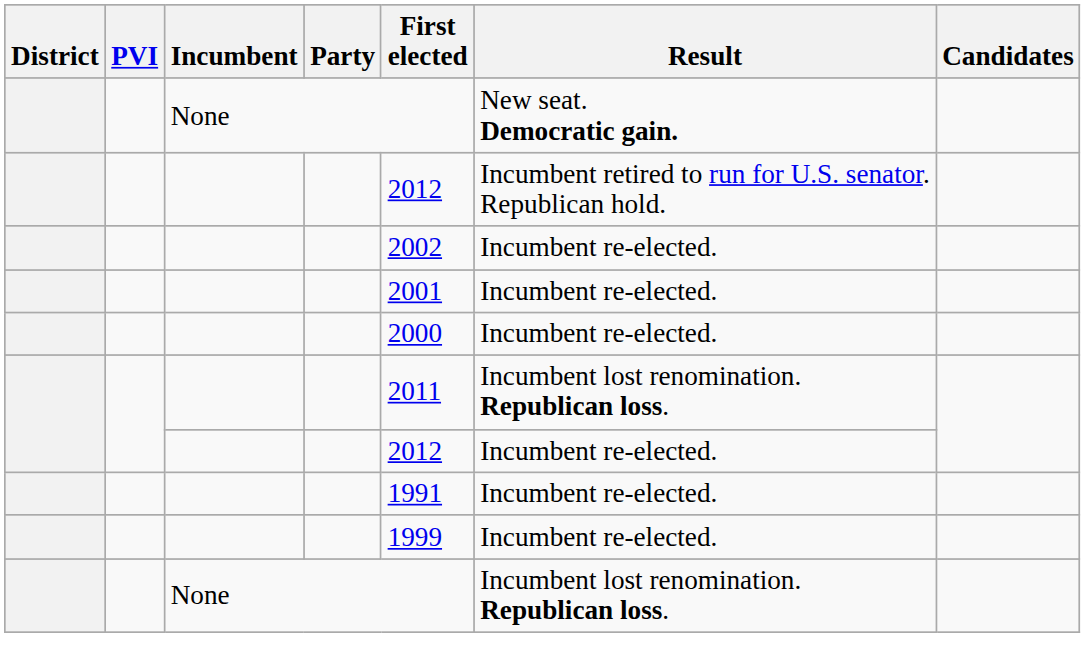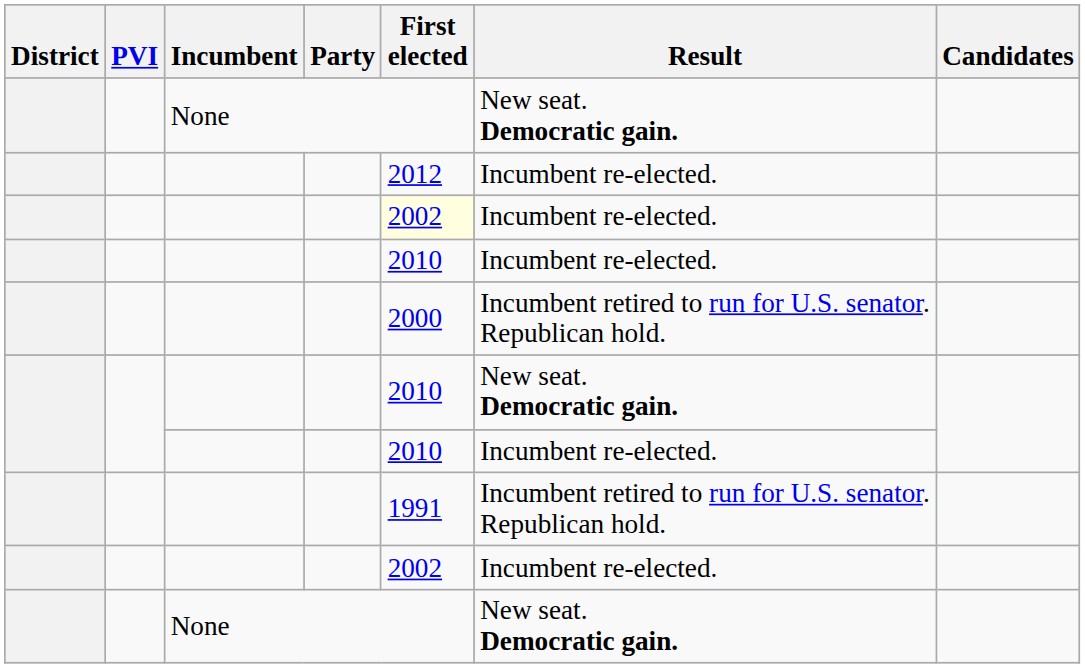(705, 188) Incumbent retired to run for U.S. senator. Republican hold. -> (599, 173) Incumbent re-elected.
(415, 247) no background -> (415, 216) lightyellow background
(415, 290) 2001 -> (415, 259) 2010
(599, 333) Incumbent re-elected. -> (705, 318) Incumbent retired to run for U.S. senator. Republican hold.
(414, 391) 2011 -> (415, 391) 2010
(641, 391) Incumbent lost renomination. Republican loss. -> (579, 391) New seat. Democratic gain.
(415, 450) 2012 -> (415, 450) 2010
(599, 493) Incumbent re-elected. -> (705, 508) Incumbent retired to run for U.S. senator. Republican hold.
(415, 536) 1999 -> (415, 567) 2002
(641, 595) Incumbent lost renomination. Republican loss. -> (579, 625) New seat. Democratic gain.
